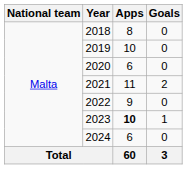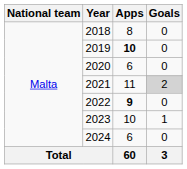(130, 48) normal -> (130, 48) bold
(164, 84) no background -> (164, 84) lightgrey background
(130, 102) normal -> (130, 102) bold
(130, 119) bold -> (130, 119) normal
